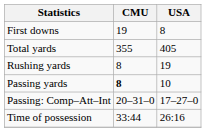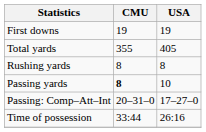(162, 30) 8 -> (165, 30) 19
(165, 65) 19 -> (162, 65) 8
